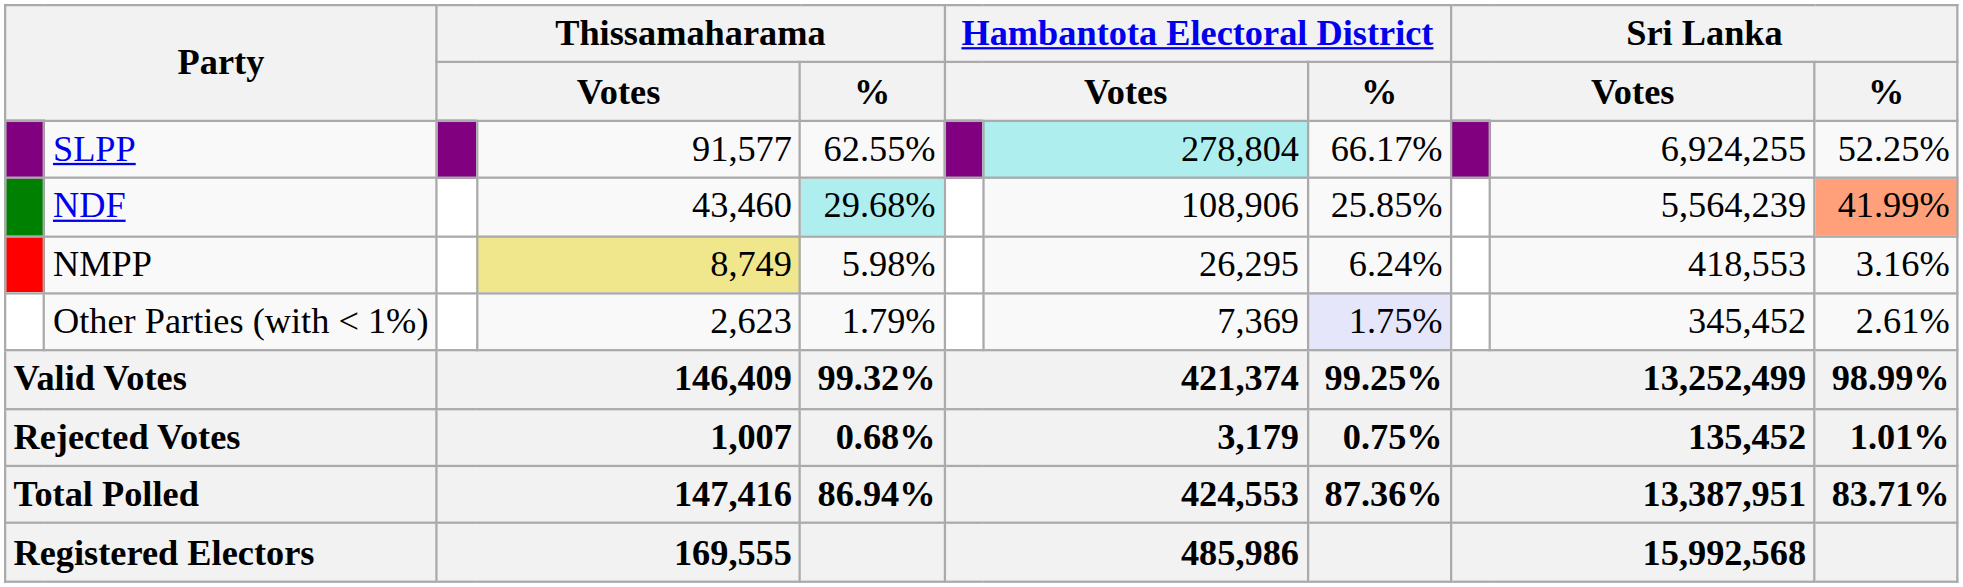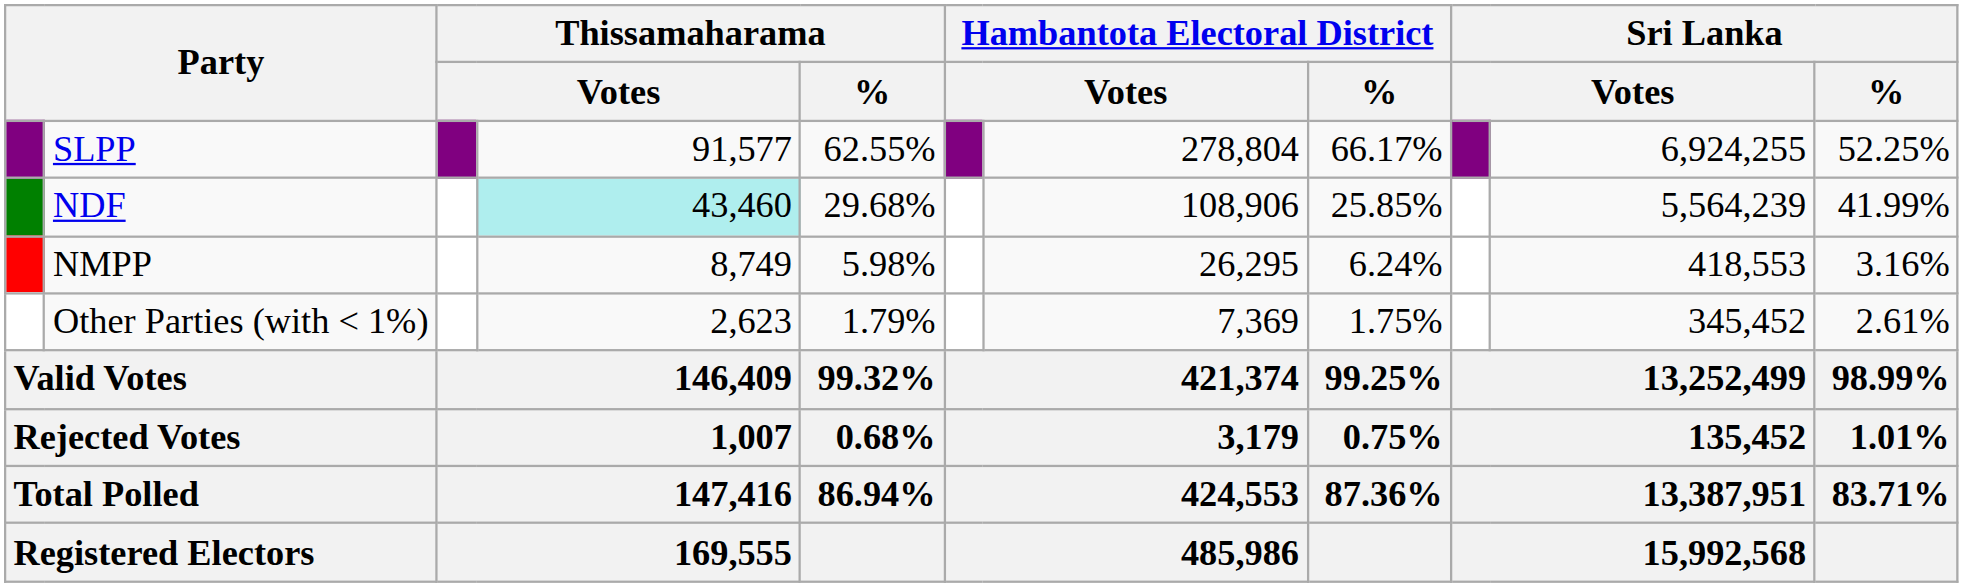(1240, 148) paleturquoise background -> (1240, 148) no background
(742, 206) no background -> (742, 206) paleturquoise background
(880, 206) paleturquoise background -> (880, 206) no background
(1894, 206) lightsalmon background -> (1894, 206) no background
(751, 263) khaki background -> (751, 263) no background
(1396, 321) lavender background -> (1396, 321) no background
